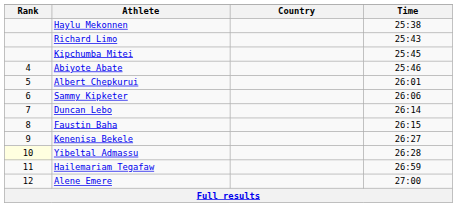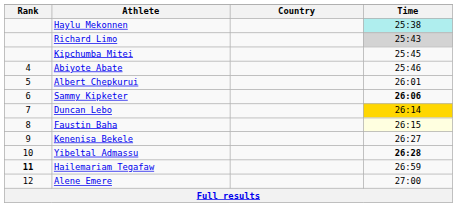(408, 26) no background -> (408, 26) paleturquoise background
(408, 40) no background -> (408, 40) lightgrey background
(408, 97) normal -> (408, 97) bold
(408, 111) no background -> (408, 111) gold background
(408, 125) no background -> (408, 125) lightyellow background
(28, 153) lightyellow background -> (28, 153) no background
(408, 153) normal -> (408, 153) bold
(28, 167) normal -> (28, 167) bold
